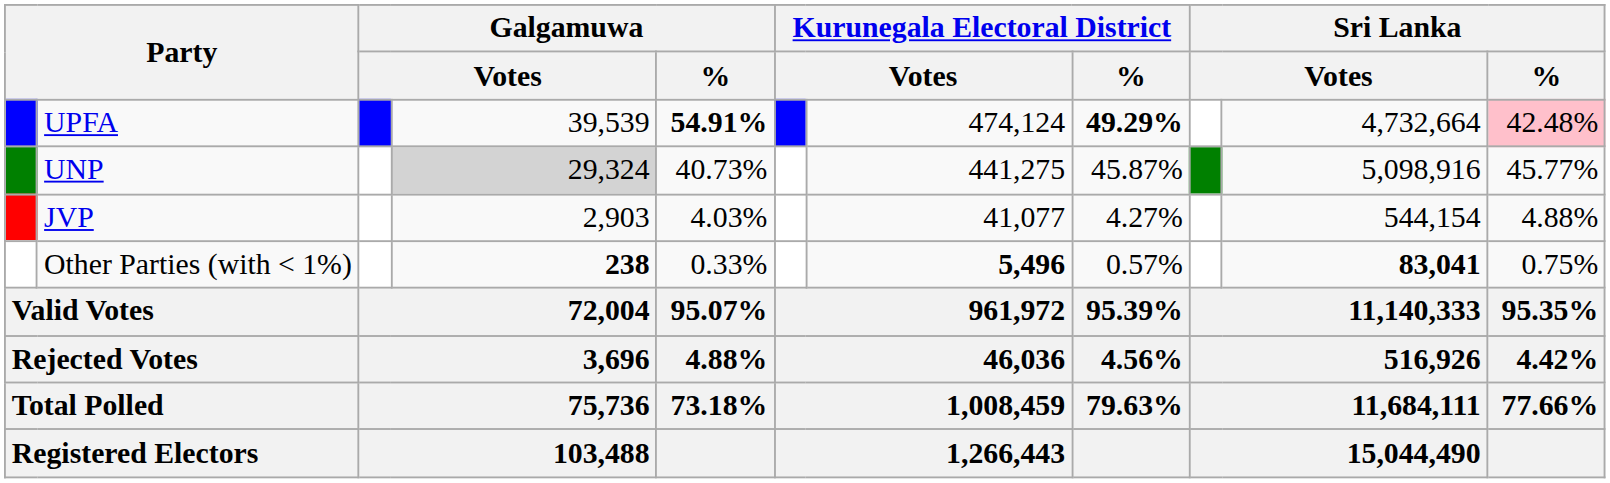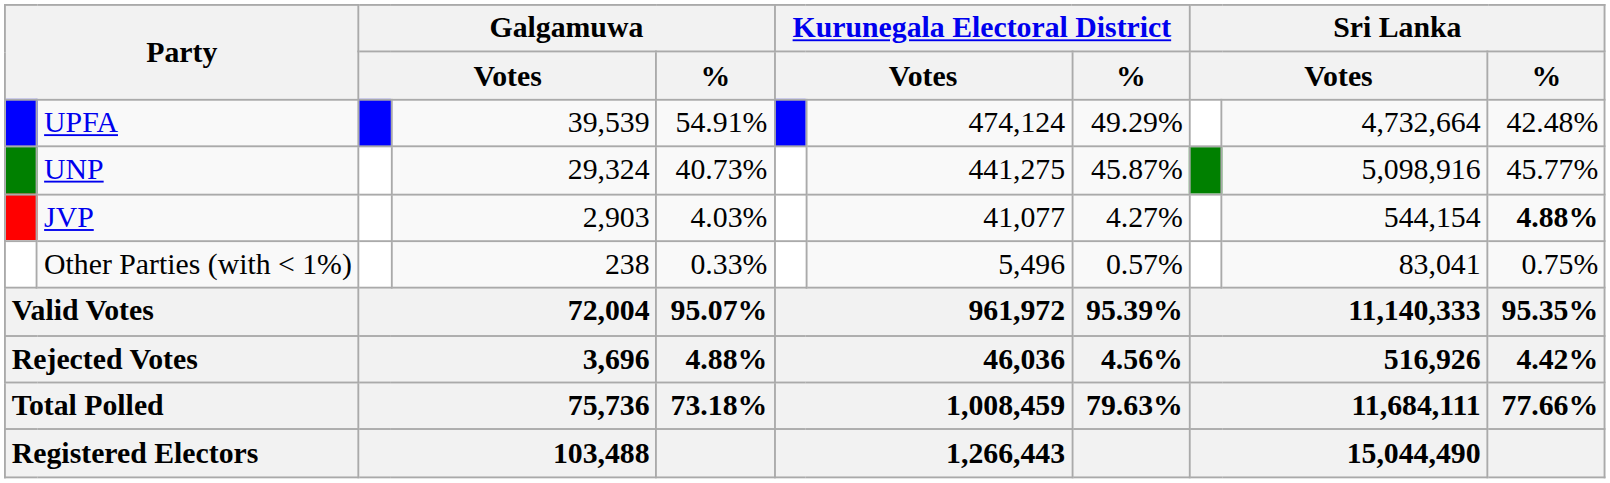(719, 122) bold -> (721, 122) normal
(1134, 122) bold -> (1137, 122) normal
(1552, 122) pink background -> (1552, 122) no background
(609, 169) lightgrey background -> (609, 169) no background
(1560, 216) normal -> (1557, 216) bold
(627, 264) bold -> (627, 264) normal
(1032, 264) bold -> (1032, 264) normal
(1440, 264) bold -> (1440, 264) normal
